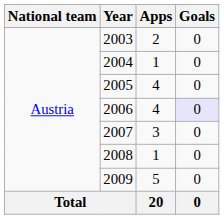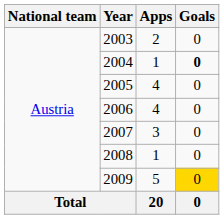(197, 62) normal -> (197, 62) bold
(197, 109) lavender background -> (197, 109) no background
(197, 179) no background -> (197, 179) gold background
